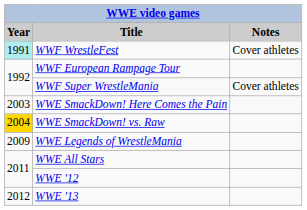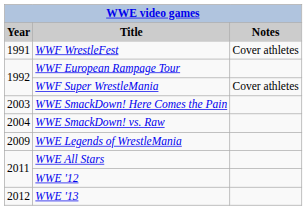(19, 50) paleturquoise background -> (19, 50) no background
(19, 123) gold background -> (19, 123) no background
